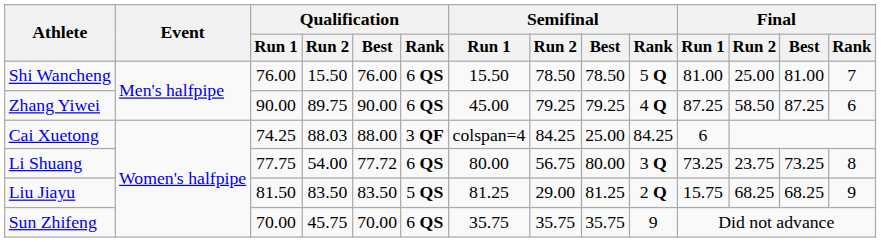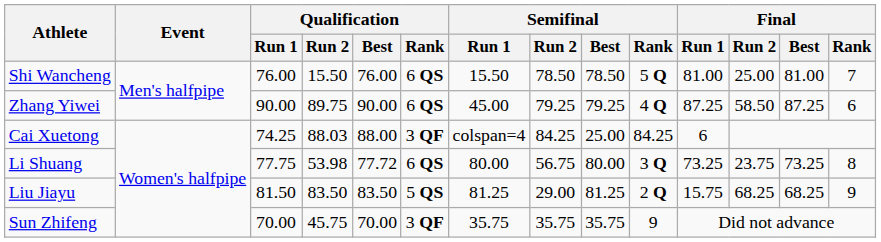(327, 163) 54.00 -> (327, 163) 53.98
(425, 222) 6 QS -> (425, 222) 3 QF
